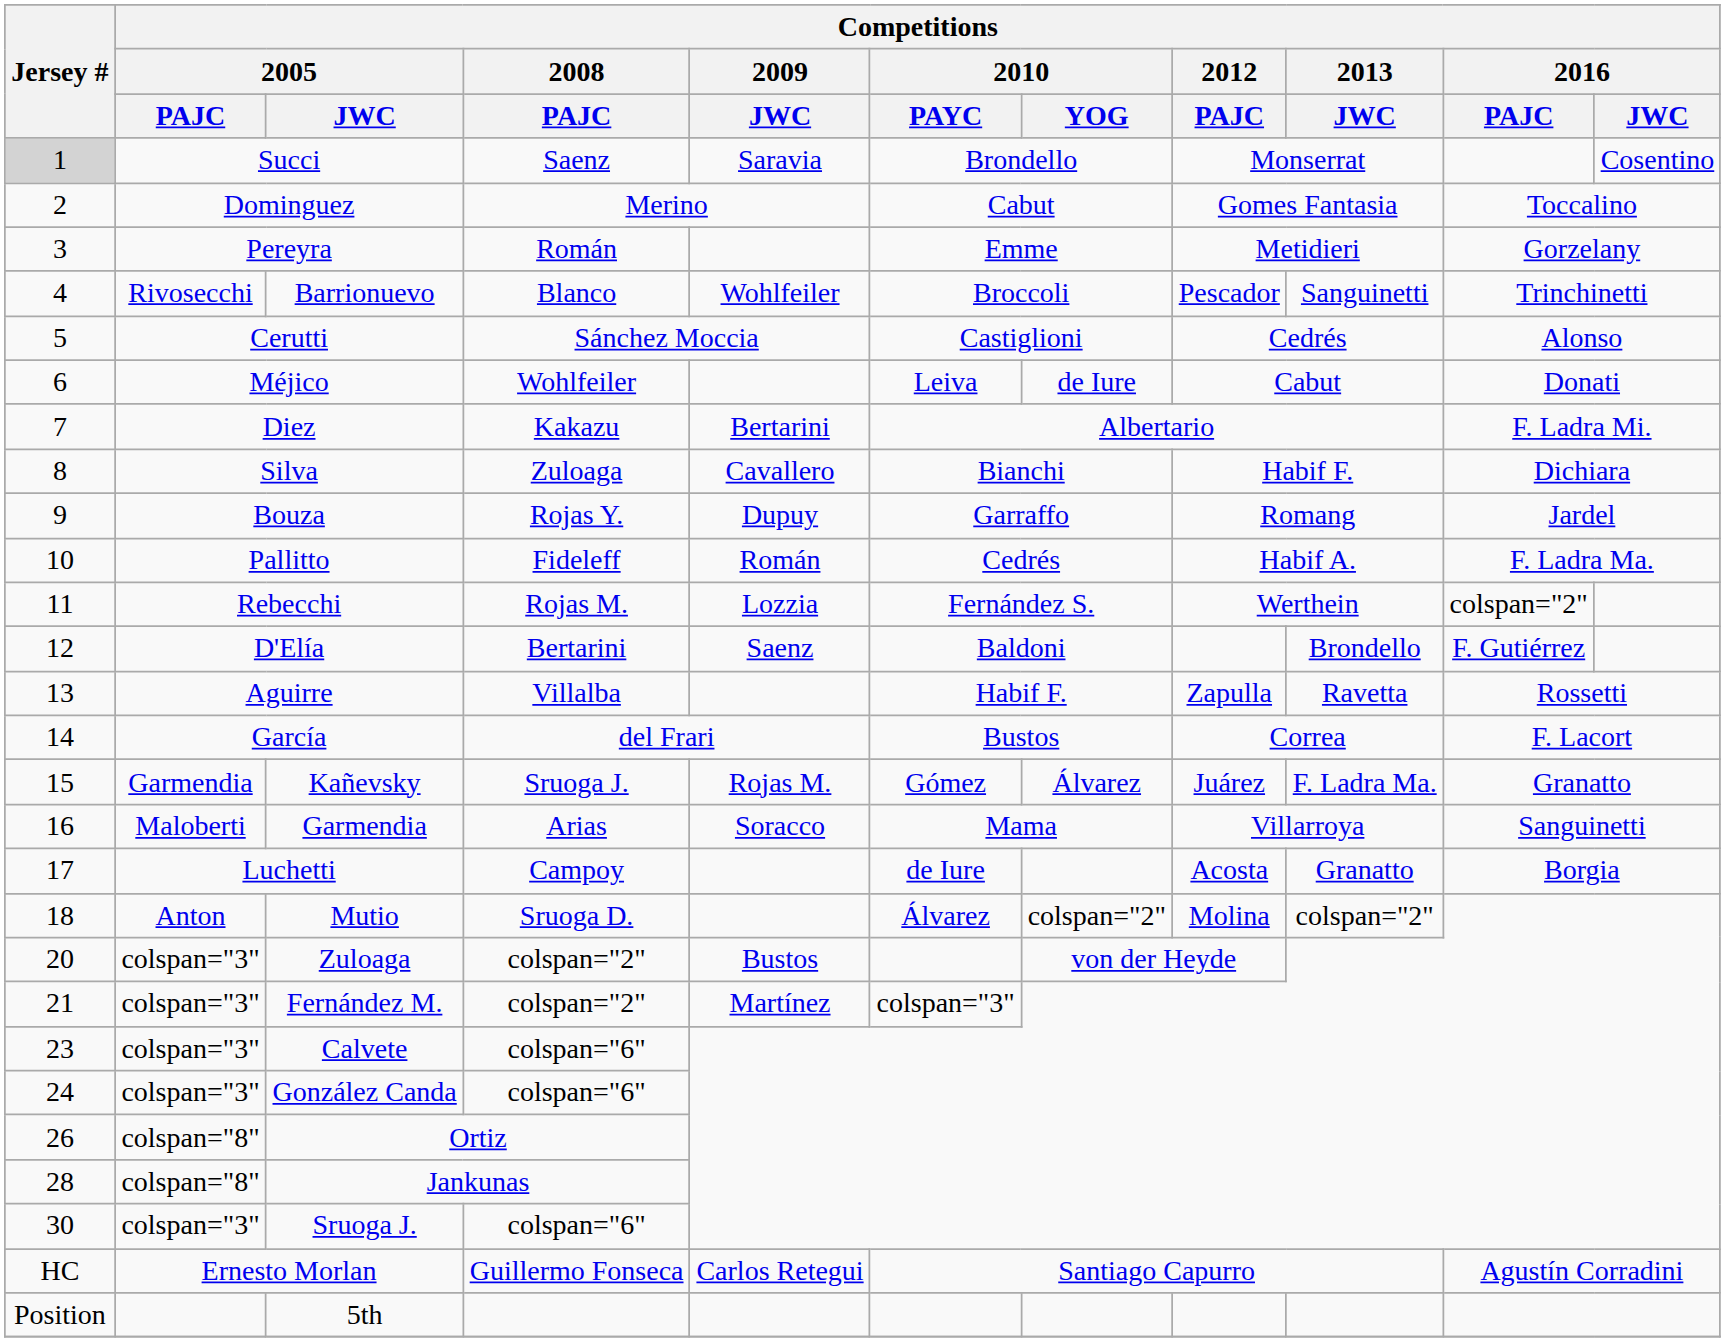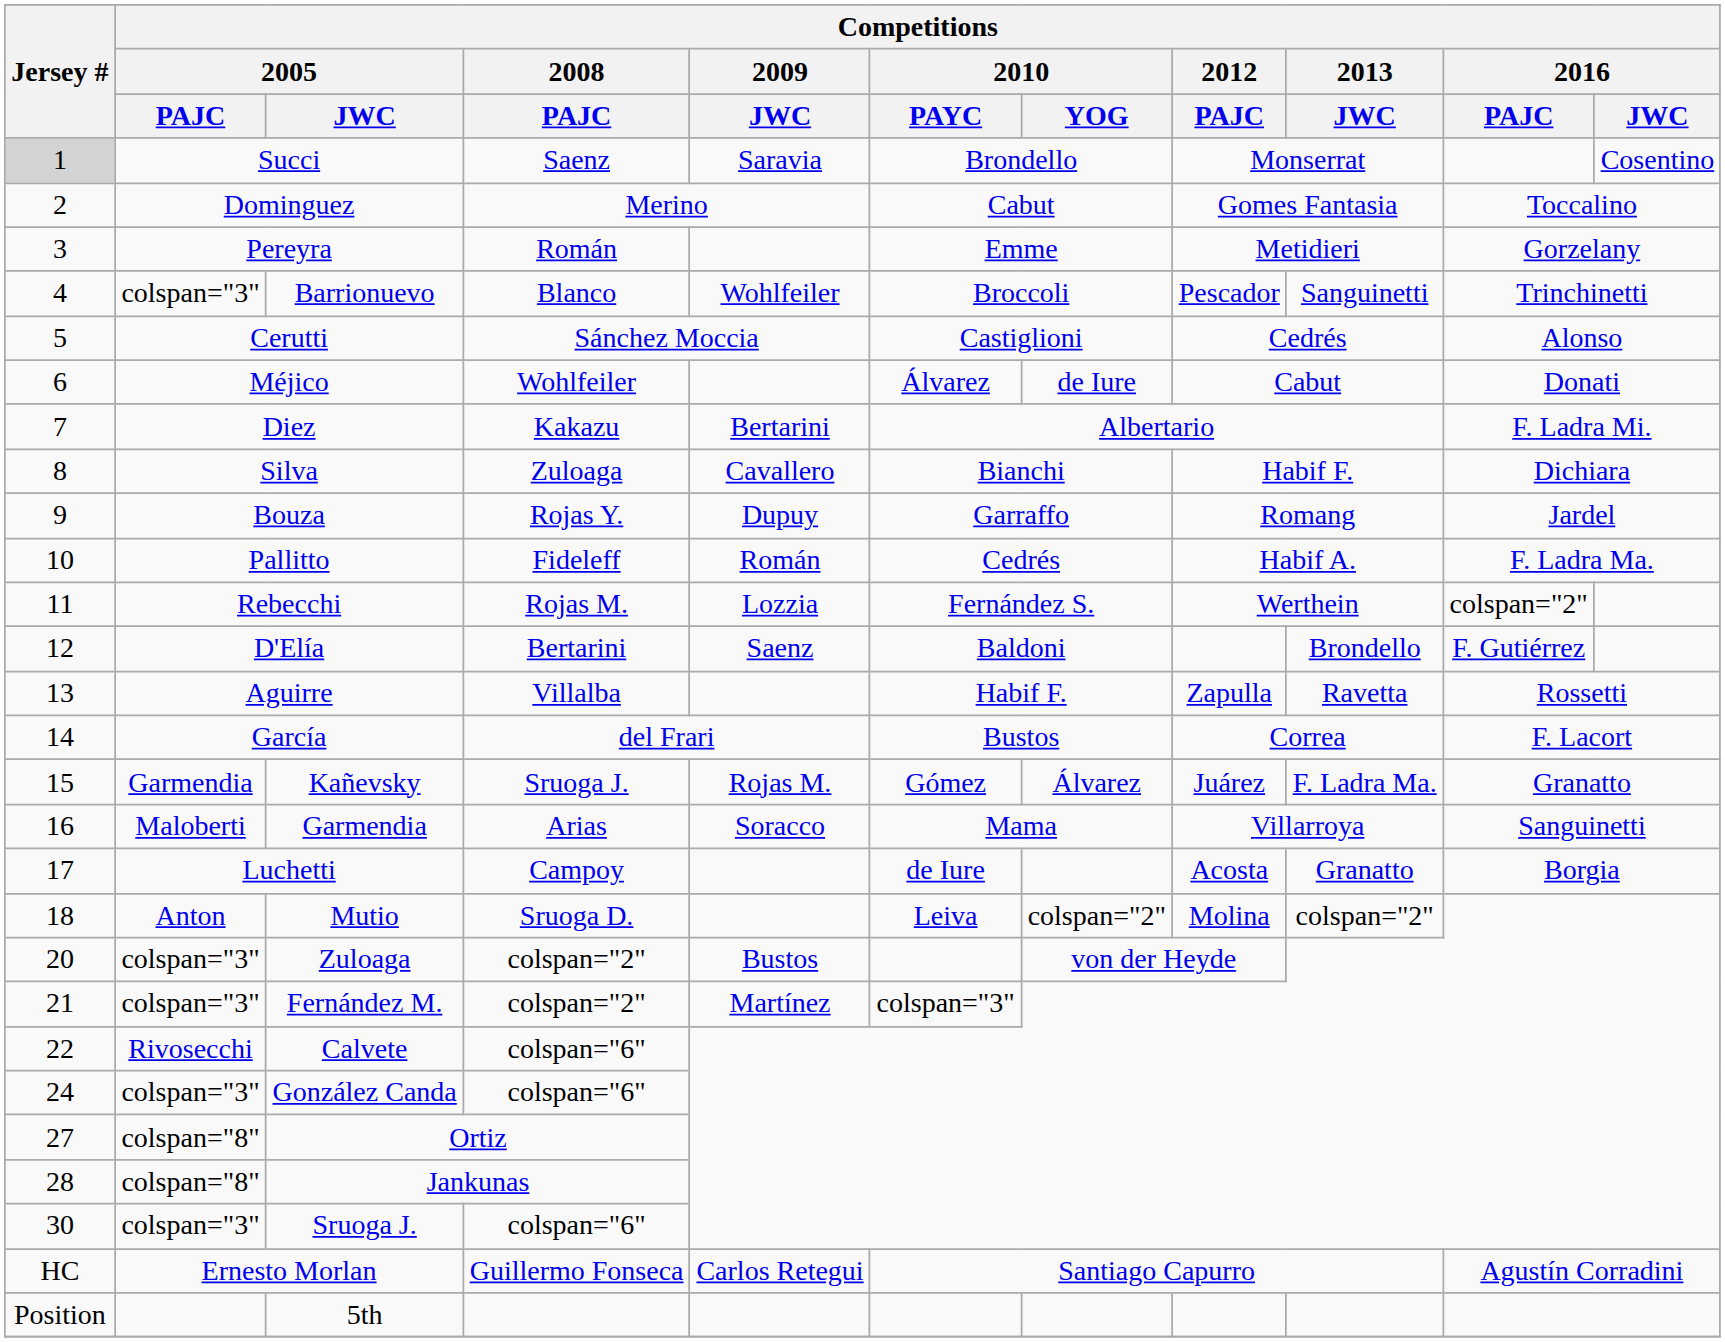(191, 293) Rivosecchi -> (191, 293) colspan="3"
(946, 381) Leiva -> (946, 381) Álvarez
(946, 914) Álvarez -> (946, 914) Leiva
(60, 1048) 23 -> (60, 1048) 22
(191, 1048) colspan="3" -> (191, 1048) Rivosecchi
(60, 1136) 26 -> (60, 1136) 27
